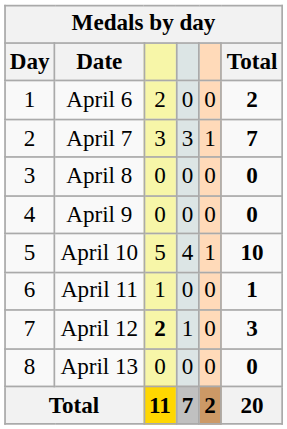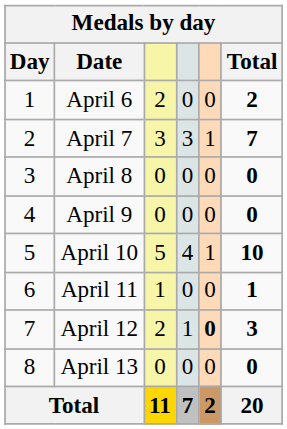(160, 328) bold -> (160, 328) normal
(210, 328) normal -> (210, 328) bold
